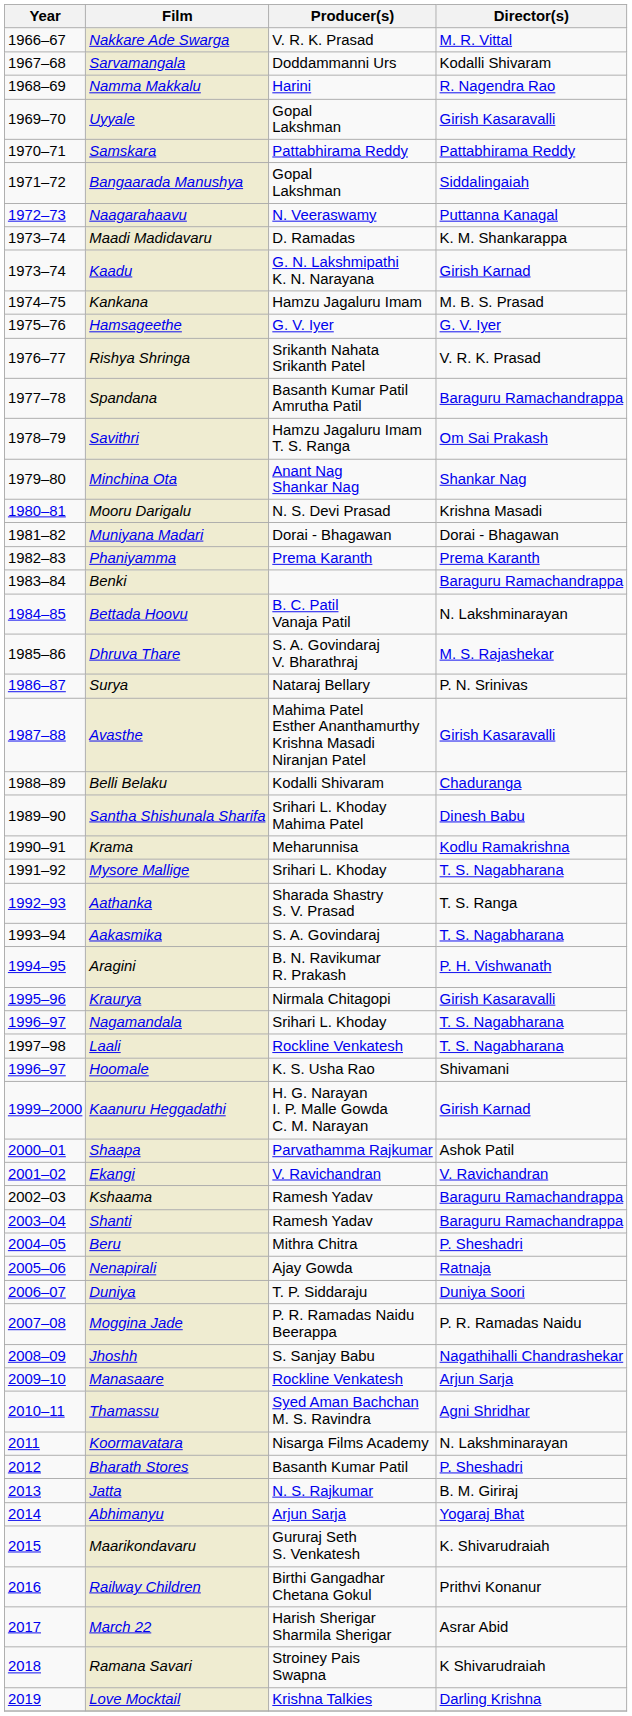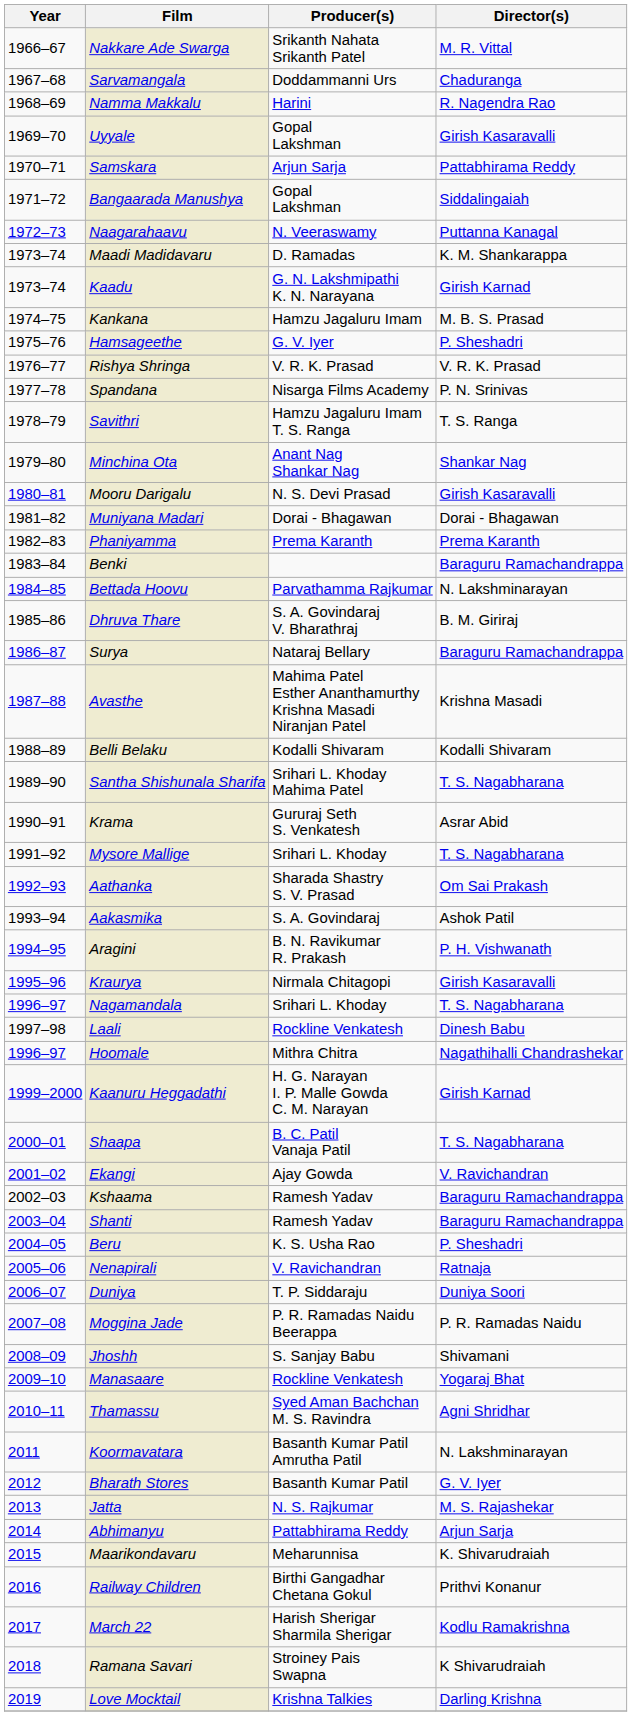(323, 39) V. R. K. Prasad -> (326, 48) Srikanth Nahata Srikanth Patel
(495, 63) Kodalli Shivaram -> (481, 80) Chaduranga
(340, 151) Pattabhirama Reddy -> (309, 167) Arjun Sarja
(470, 326) G. V. Iyer -> (481, 342) P. Sheshadri
(326, 358) Srikanth Nahata Srikanth Patel -> (323, 366) V. R. K. Prasad
(340, 398) Basanth Kumar Patil Amrutha Patil -> (350, 390) Nisarga Films Academy
(531, 398) Baraguru Ramachandrappa -> (484, 390) P. N. Srinivas
(494, 438) Om Sai Prakash -> (478, 422) T. S. Ranga
(491, 511) Krishna Masadi -> (497, 494) Girish Kasaravalli
(311, 613) B. C. Patil Vanaja Patil -> (353, 588) Parvathamma Rajkumar
(497, 654) M. S. Rajashekar -> (479, 620) B. M. Giriraj
(484, 686) P. N. Srinivas -> (531, 652) Baraguru Ramachandrappa
(497, 734) Girish Kasaravalli -> (491, 701) Krishna Masadi
(481, 783) Chaduranga -> (495, 750) Kodalli Shivaram
(482, 815) Dinesh Babu -> (502, 782) T. S. Nagabharana
(315, 847) Meharunnisa -> (316, 822) Gururaj Seth S. Venkatesh
(505, 847) Kodlu Ramakrishna -> (474, 822) Asrar Abid
(478, 903) T. S. Ranga -> (494, 886) Om Sai Prakash
(502, 935) T. S. Nagabharana -> (477, 918) Ashok Patil
(502, 1046) T. S. Nagabharana -> (482, 1029) Dinesh Babu
(324, 1069) K. S. Usha Rao -> (315, 1053) Mithra Chitra
(474, 1069) Shivamani -> (531, 1053) Nagathihalli Chandrashekar
(353, 1150) Parvathamma Rajkumar -> (311, 1142) B. C. Patil Vanaja Patil
(477, 1150) Ashok Patil -> (502, 1142) T. S. Nagabharana
(327, 1174) V. Ravichandran -> (312, 1174) Ajay Gowda
(315, 1244) Mithra Chitra -> (324, 1244) K. S. Usha Rao
(312, 1268) Ajay Gowda -> (327, 1268) V. Ravichandran
(531, 1355) Nagathihalli Chandrashekar -> (474, 1355) Shivamani
(476, 1379) Arjun Sarja -> (482, 1379) Yogaraj Bhat
(350, 1443) Nisarga Films Academy -> (340, 1451) Basanth Kumar Patil Amrutha Patil
(481, 1467) P. Sheshadri -> (470, 1483) G. V. Iyer
(479, 1490) B. M. Giriraj -> (497, 1507) M. S. Rajashekar
(309, 1514) Arjun Sarja -> (340, 1531) Pattabhirama Reddy
(482, 1514) Yogaraj Bhat -> (476, 1531) Arjun Sarja
(316, 1546) Gururaj Seth S. Venkatesh -> (315, 1554) Meharunnisa
(474, 1626) Asrar Abid -> (505, 1626) Kodlu Ramakrishna
